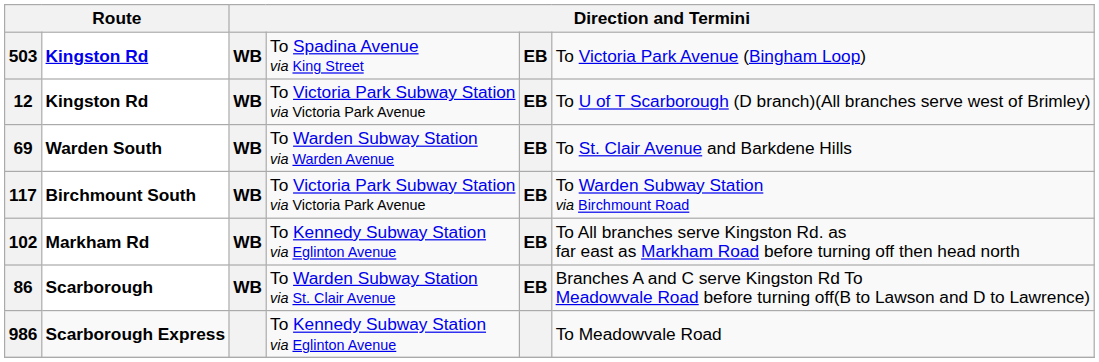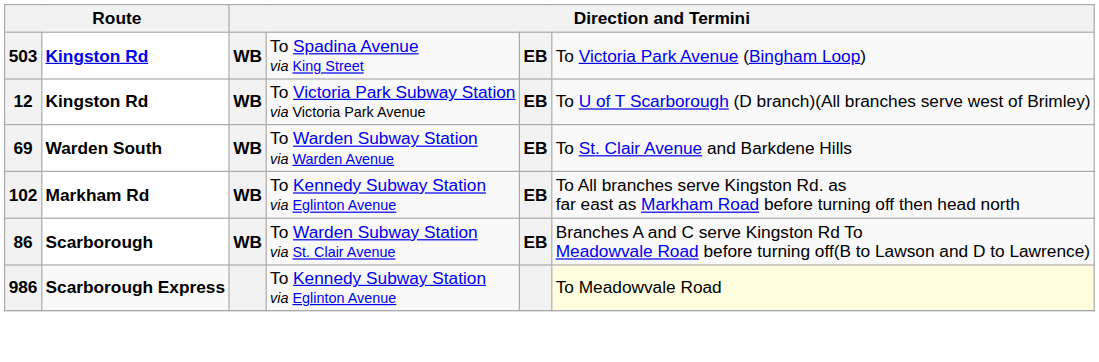- row: (23, 195)
(639, 335) no background -> (639, 288) lightyellow background
